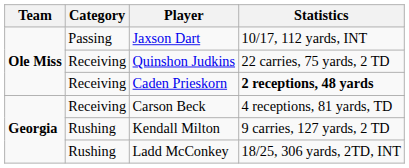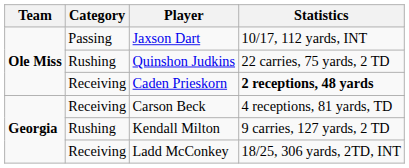(97, 61) Receiving -> (92, 61) Rushing
(92, 151) Rushing -> (97, 151) Receiving
